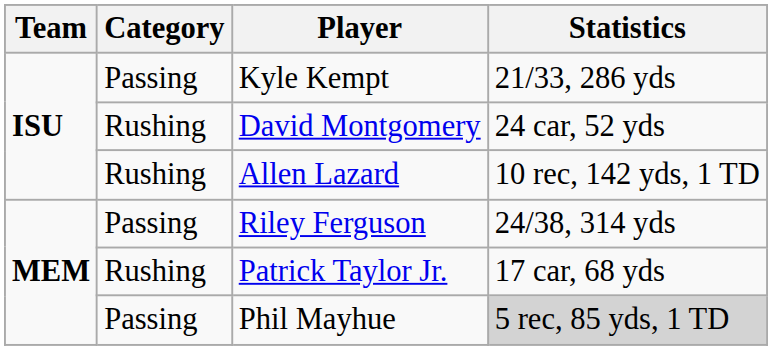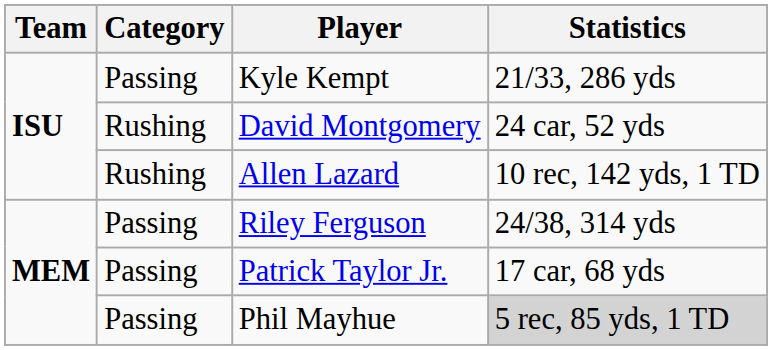(155, 271) Rushing -> (151, 271) Passing
